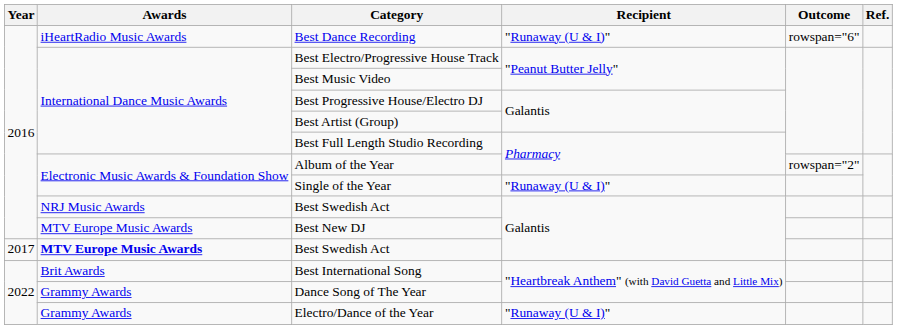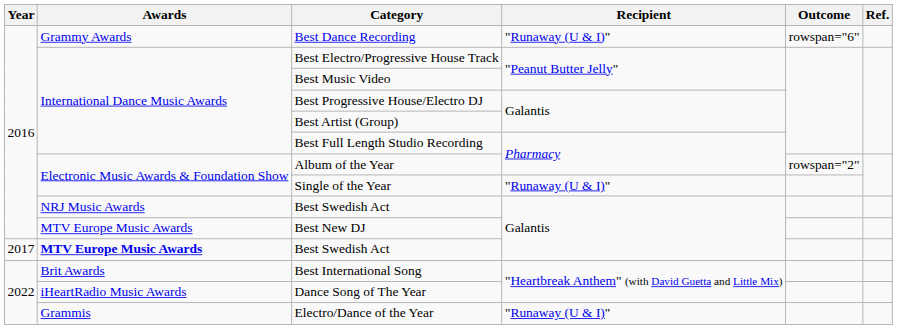(114, 36) iHeartRadio Music Awards -> (86, 36) Grammy Awards
(86, 292) Grammy Awards -> (114, 292) iHeartRadio Music Awards
(86, 313) Grammy Awards -> (66, 313) Grammis
